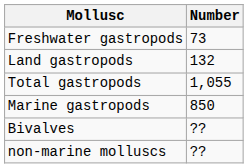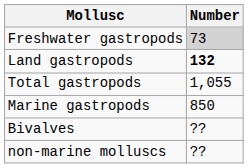(198, 39) no background -> (198, 39) lightgrey background
(202, 61) normal -> (202, 61) bold
